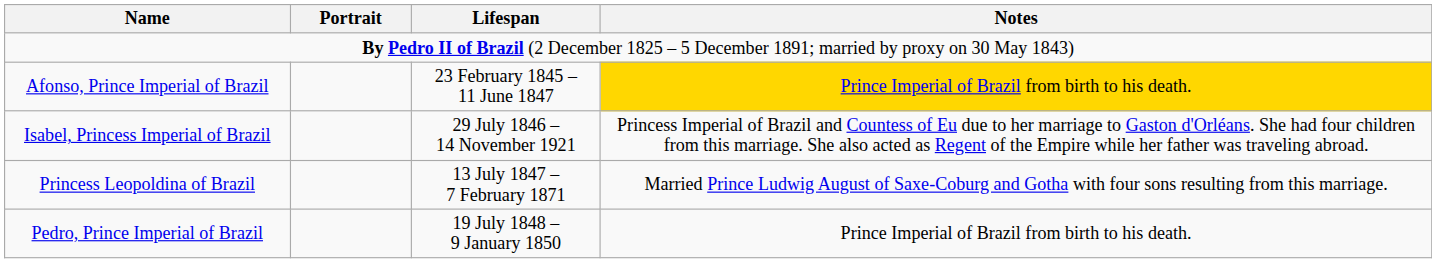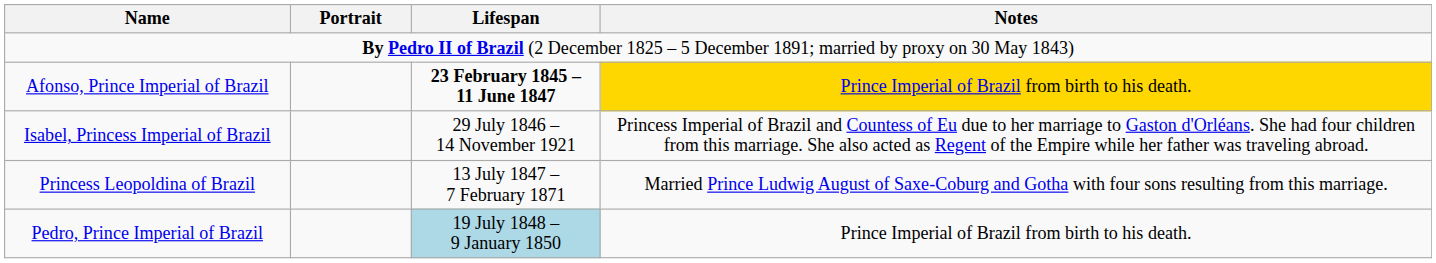(506, 86) normal -> (506, 86) bold
(506, 233) no background -> (506, 233) lightblue background
